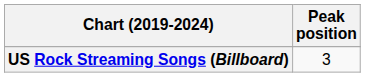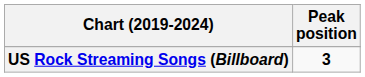(326, 59) normal -> (326, 59) bold
